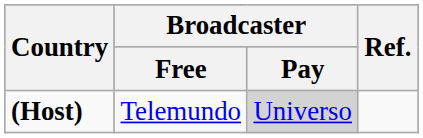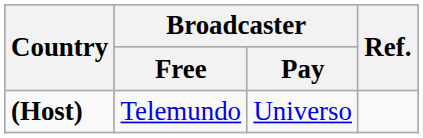(303, 111) lightgrey background -> (303, 111) no background
